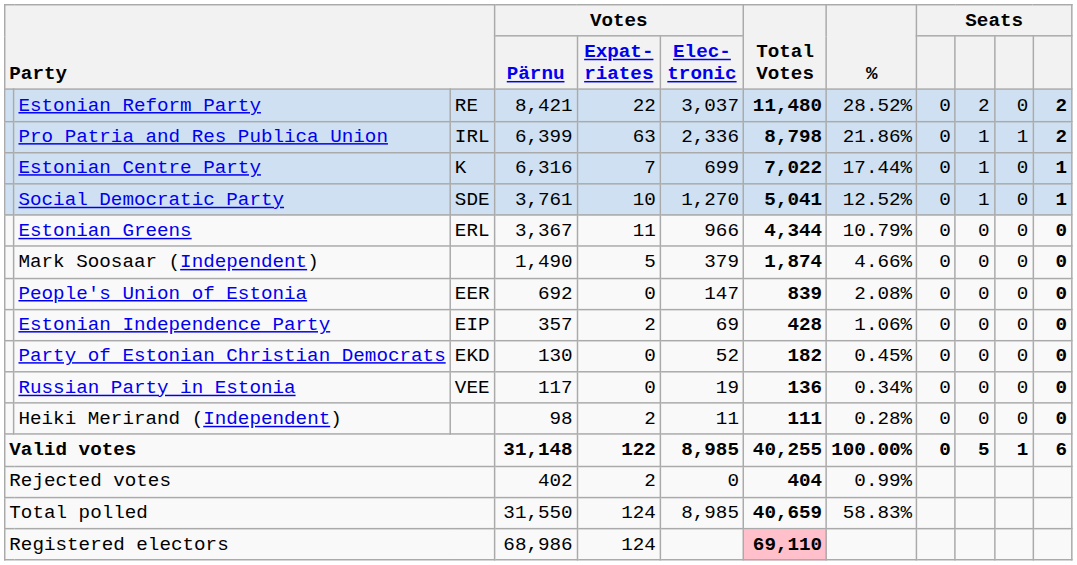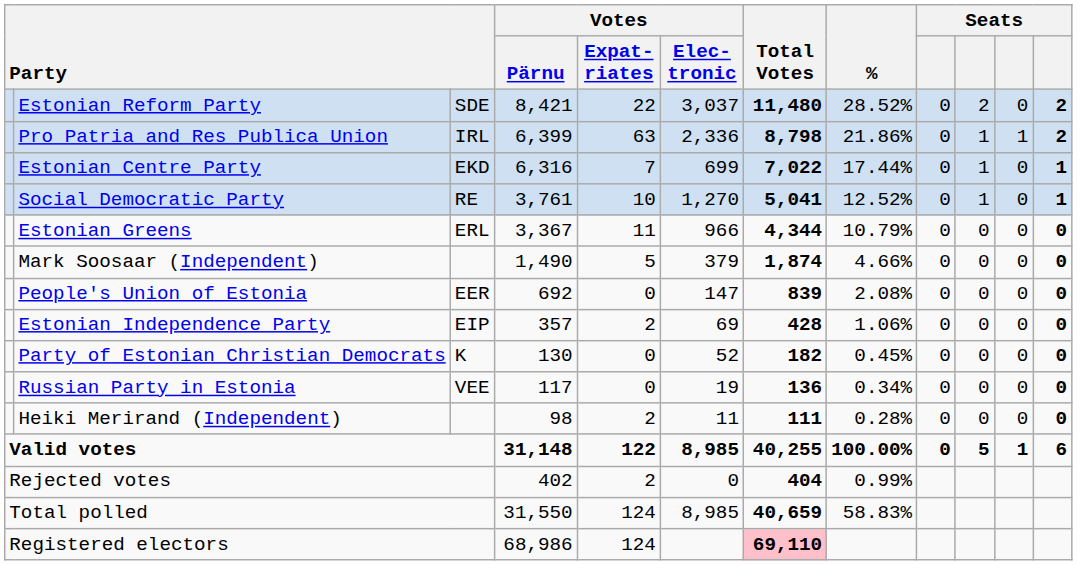(466, 105) RE -> (472, 105) SDE
(461, 168) K -> (472, 168) EKD
(472, 199) SDE -> (466, 199) RE
(472, 356) EKD -> (461, 356) K
